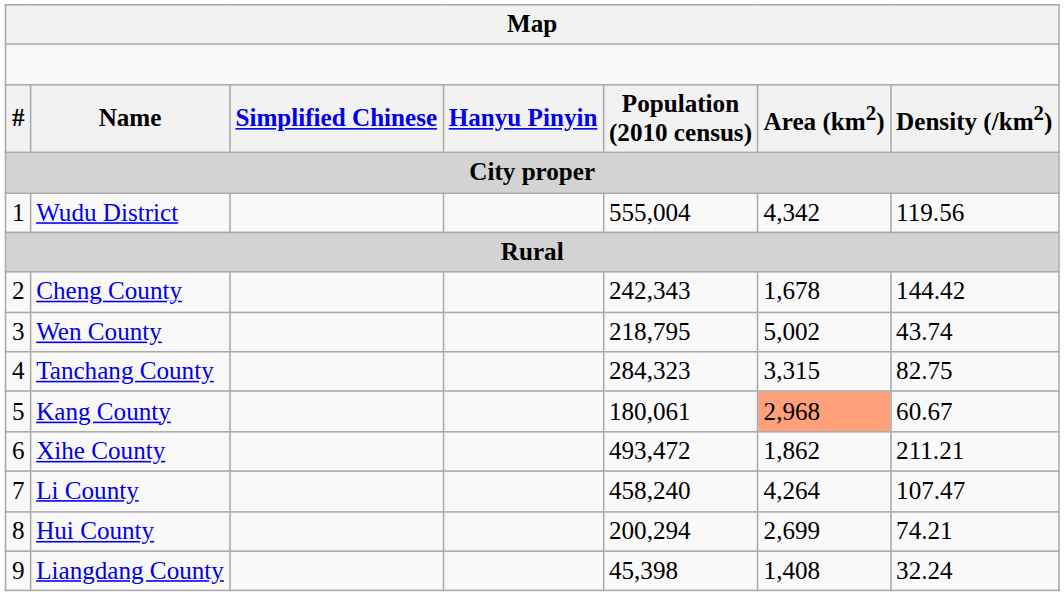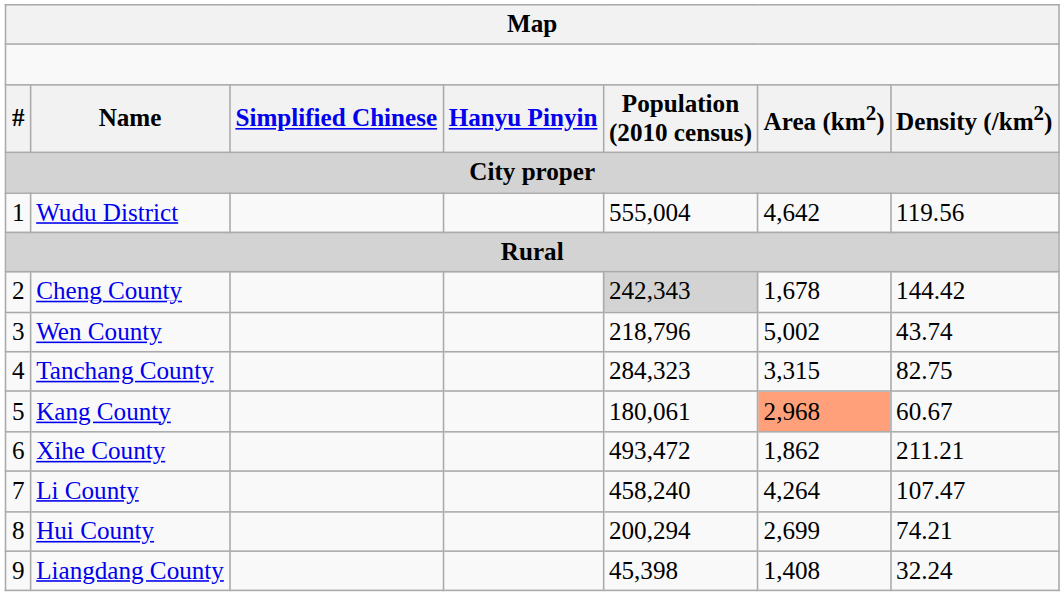(792, 212) 4,342 -> (792, 212) 4,642
(650, 291) no background -> (650, 291) lightgrey background
(650, 331) 218,795 -> (650, 331) 218,796
